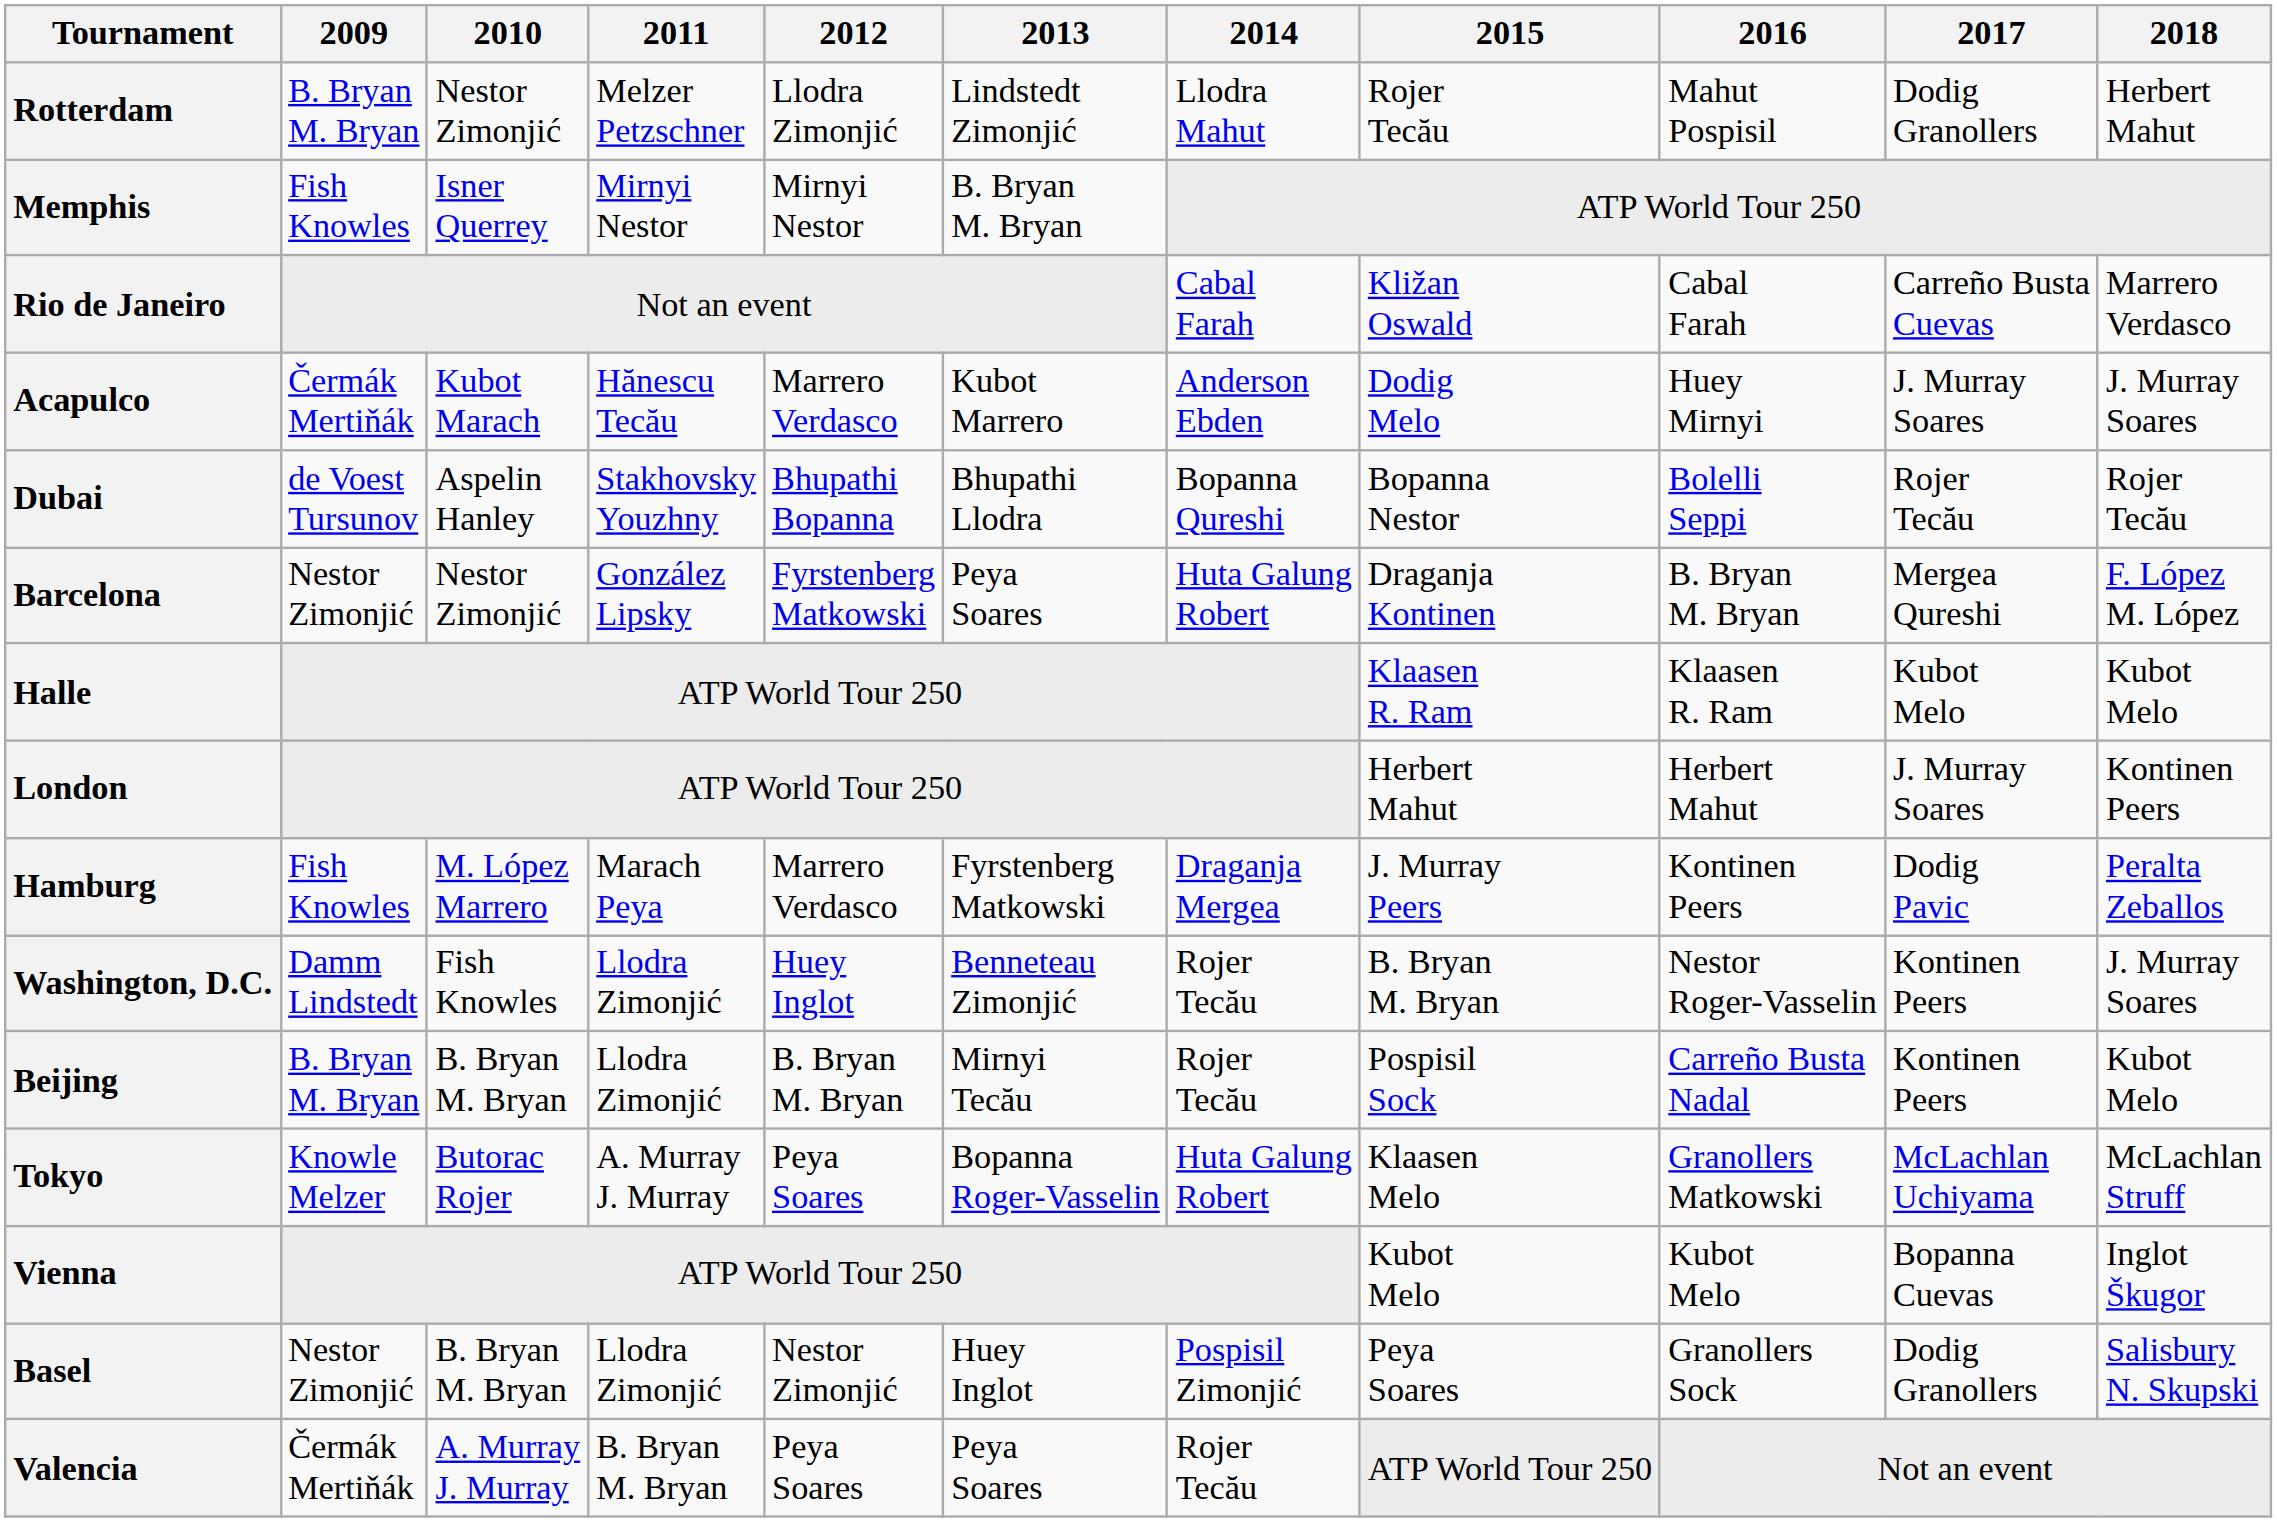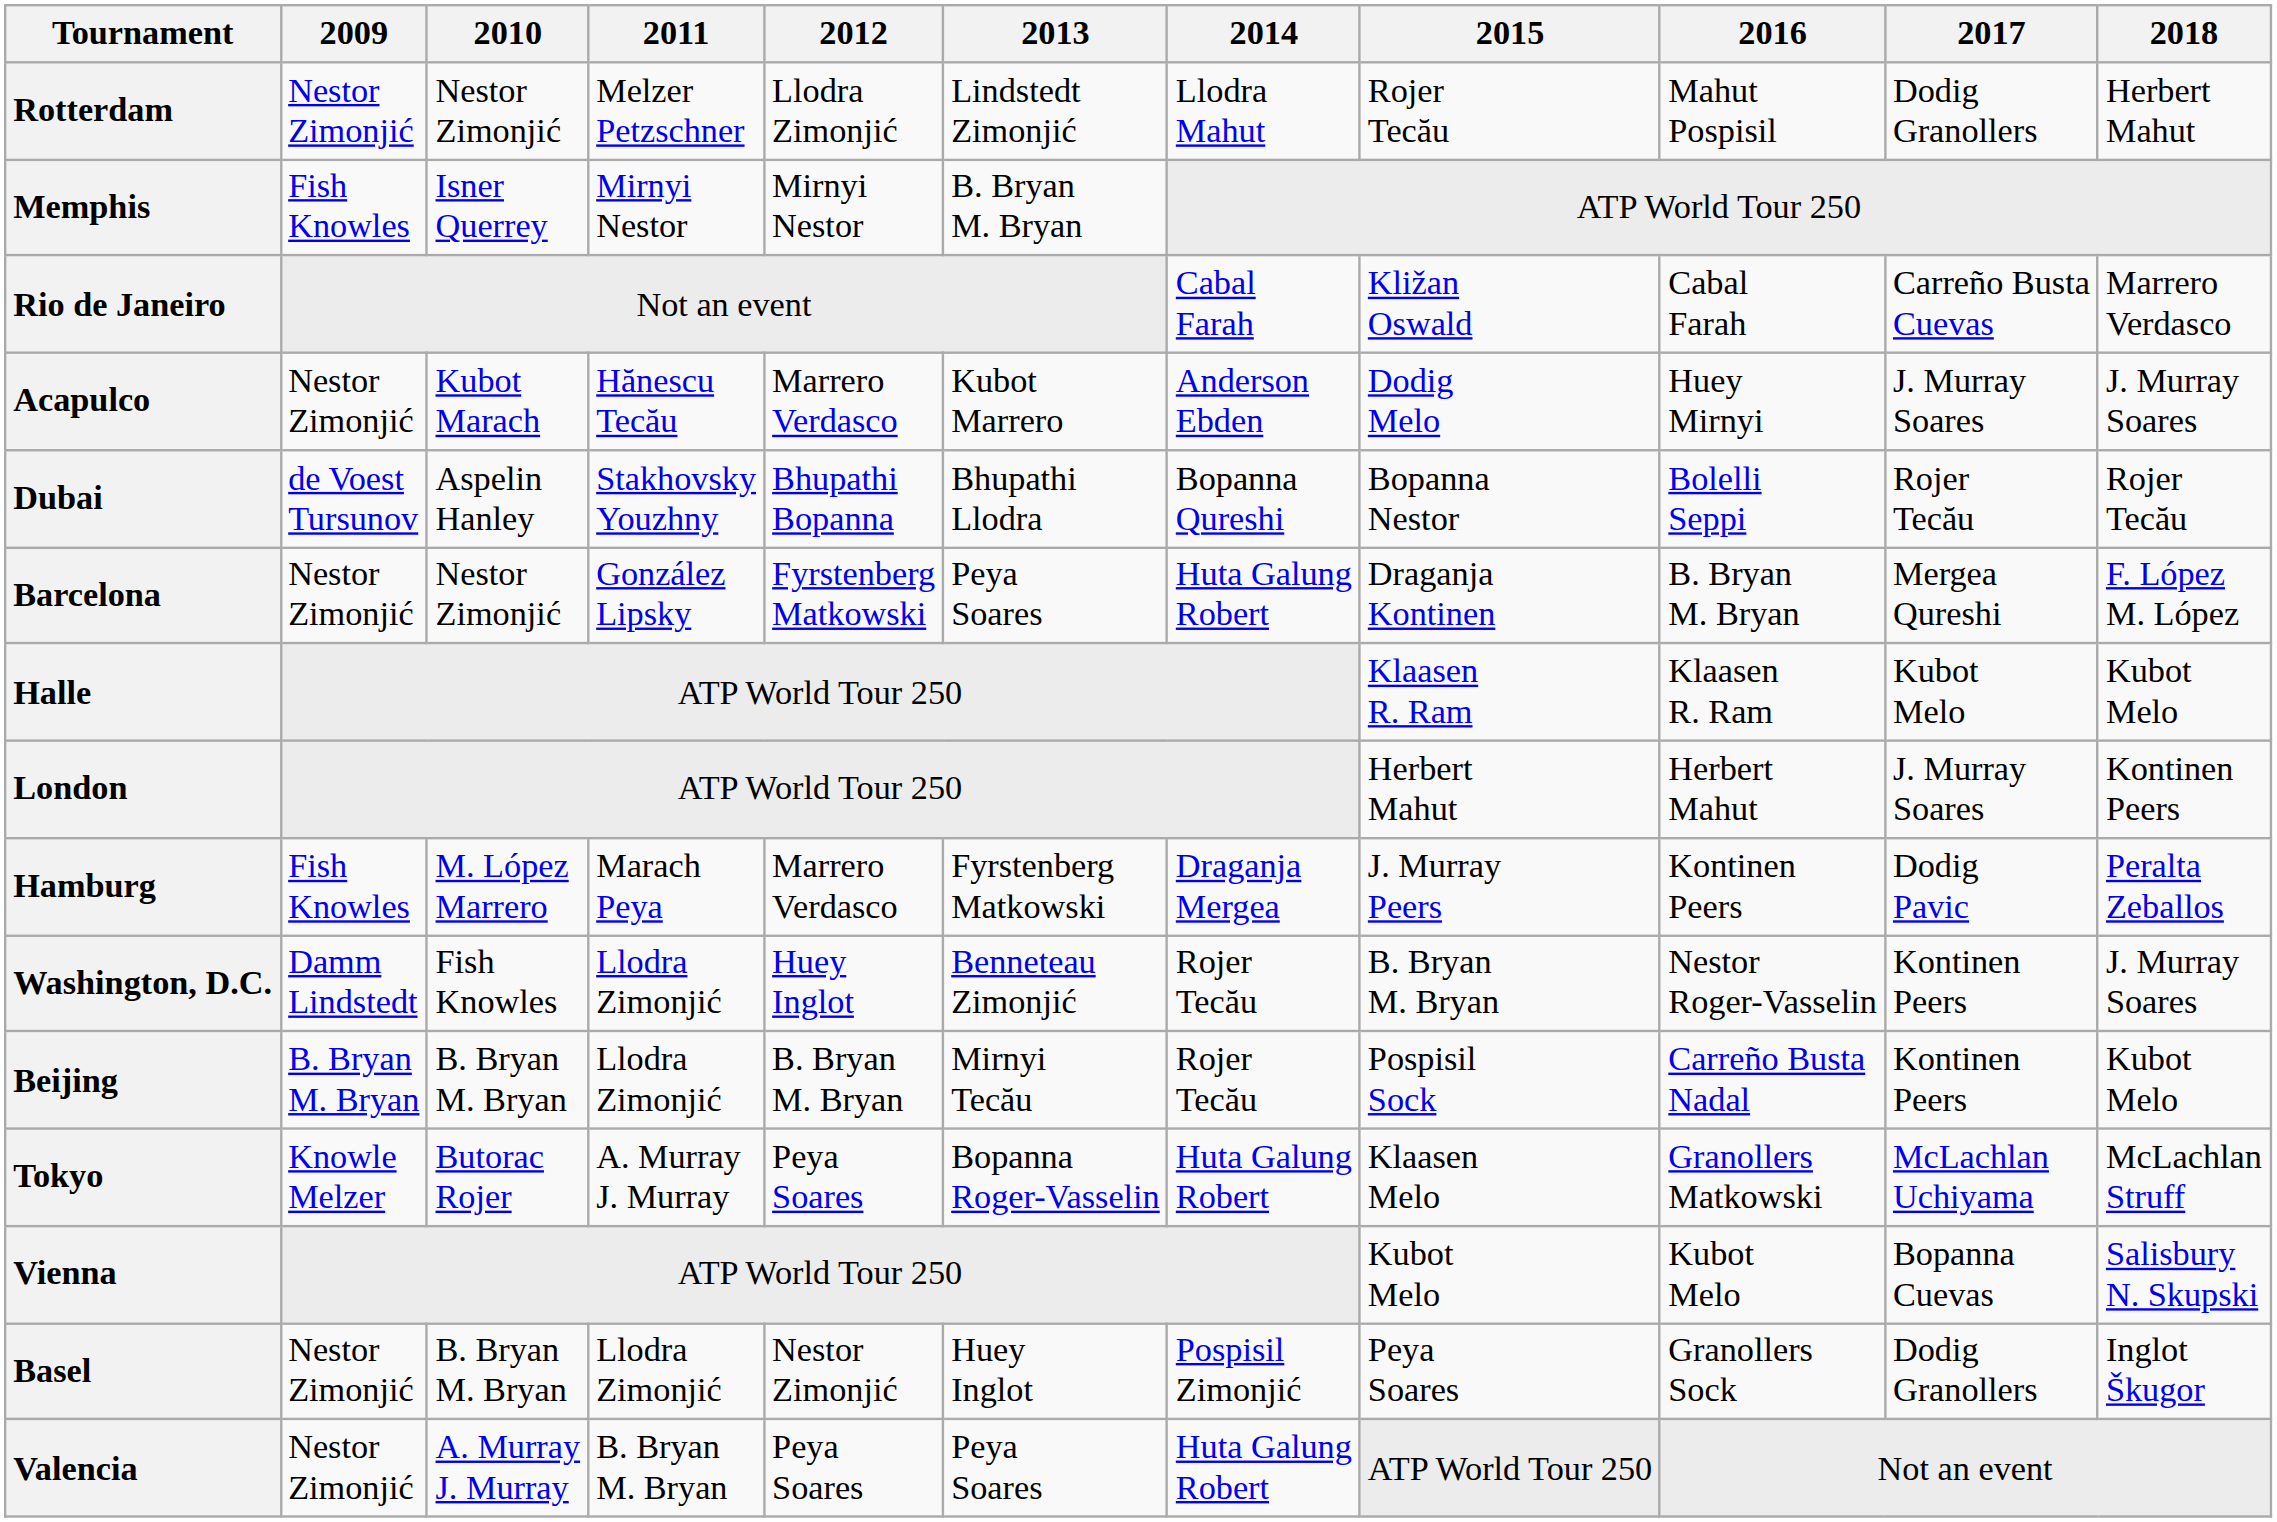(354, 109) B. Bryan M. Bryan -> (351, 109) Nestor Zimonjić
(351, 400) Čermák Mertiňák -> (351, 400) Nestor Zimonjić
(2155, 1273) Inglot Škugor -> (2182, 1273) Salisbury N. Skupski
(2182, 1370) Salisbury N. Skupski -> (2155, 1370) Inglot Škugor
(351, 1467) Čermák Mertiňák -> (351, 1467) Nestor Zimonjić
(1216, 1467) Rojer Tecău -> (1264, 1467) Huta Galung Robert
